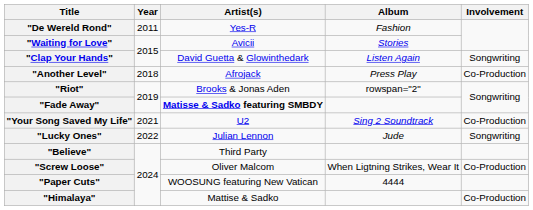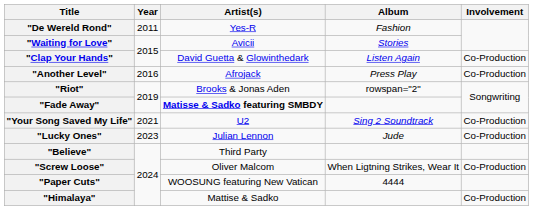(495, 58) Songwriting -> (495, 58) Co-Production
(148, 74) 2018 -> (148, 74) 2016
(148, 136) 2022 -> (148, 136) 2023
(495, 136) Songwriting -> (495, 136) Co-Production
